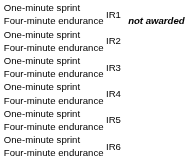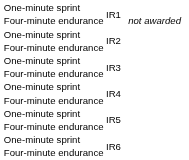(156, 21) bold -> (155, 21) normal
